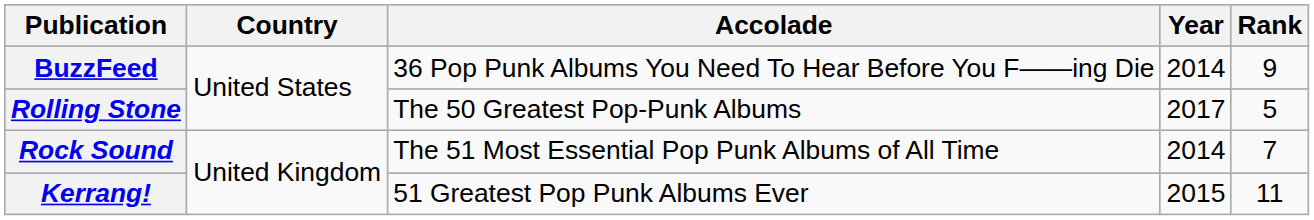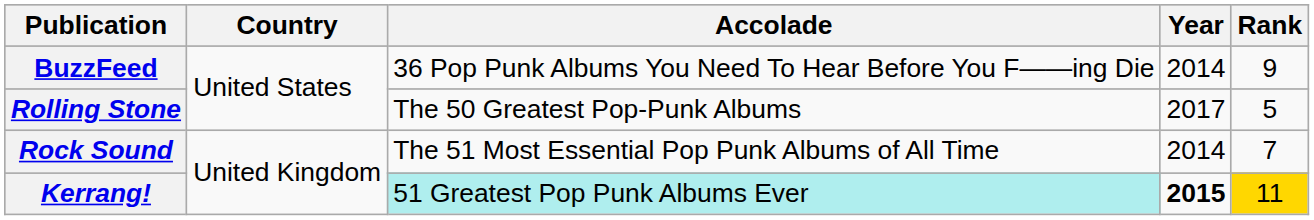(601, 192) no background -> (601, 192) paleturquoise background
(1196, 192) normal -> (1196, 192) bold
(1270, 192) no background -> (1270, 192) gold background
